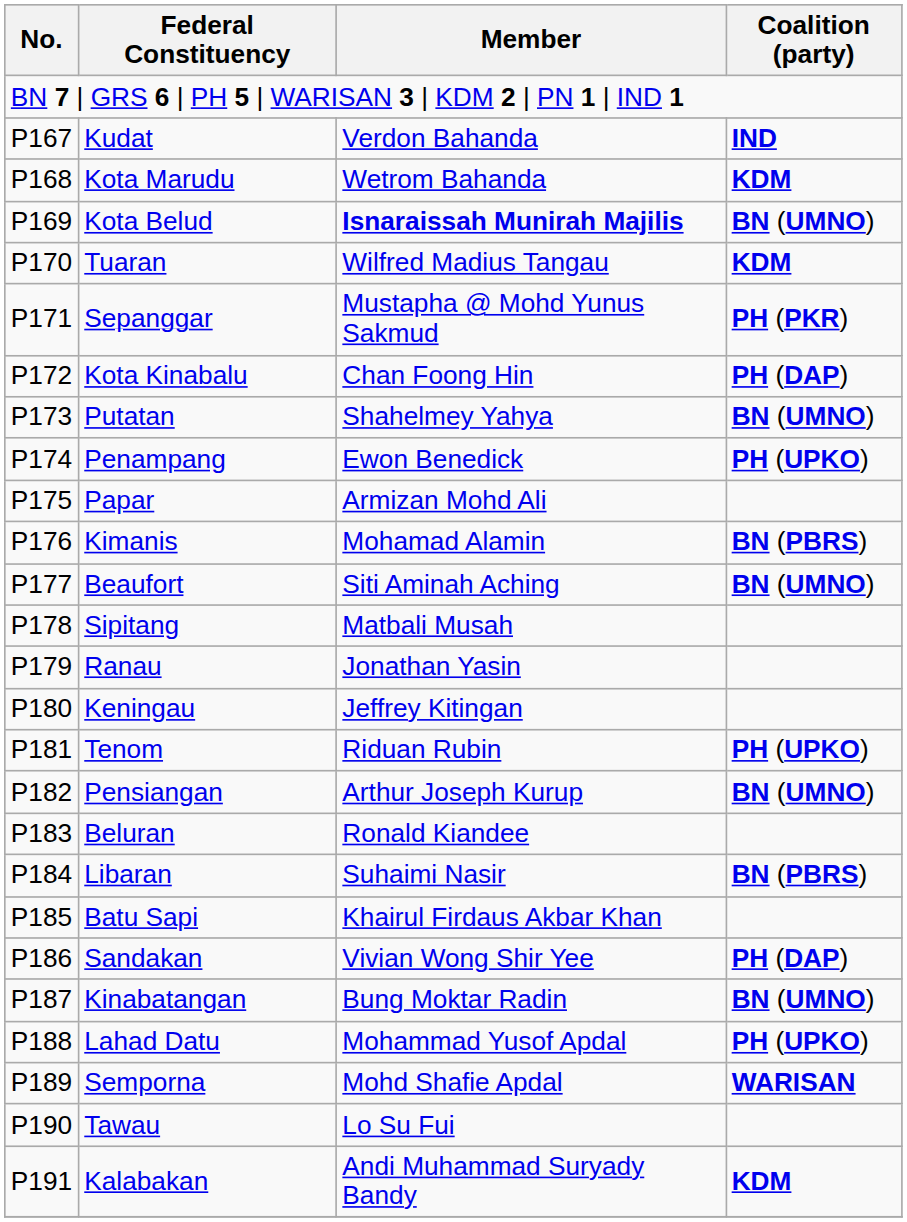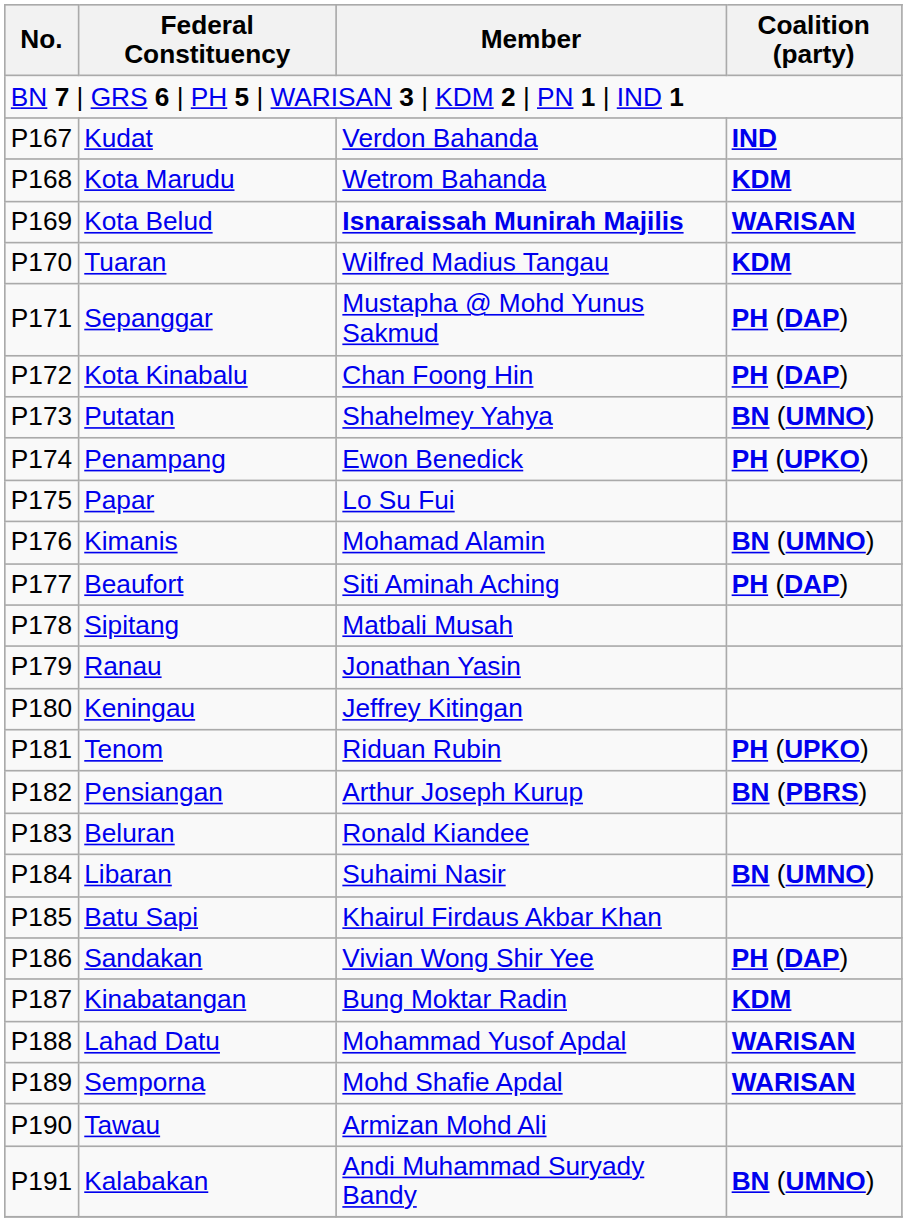(803, 221) BN (UMNO) -> (794, 221) WARISAN
(790, 319) PH (PKR) -> (790, 319) PH (DAP)
(444, 500) Armizan Mohd Ali -> (399, 500) Lo Su Fui
(799, 542) BN (PBRS) -> (803, 542) BN (UMNO)
(803, 583) BN (UMNO) -> (790, 583) PH (DAP)
(803, 791) BN (UMNO) -> (799, 791) BN (PBRS)
(799, 875) BN (PBRS) -> (803, 875) BN (UMNO)
(803, 999) BN (UMNO) -> (762, 999) KDM
(800, 1041) PH (UPKO) -> (794, 1041) WARISAN
(399, 1124) Lo Su Fui -> (444, 1124) Armizan Mohd Ali
(762, 1181) KDM -> (803, 1181) BN (UMNO)
